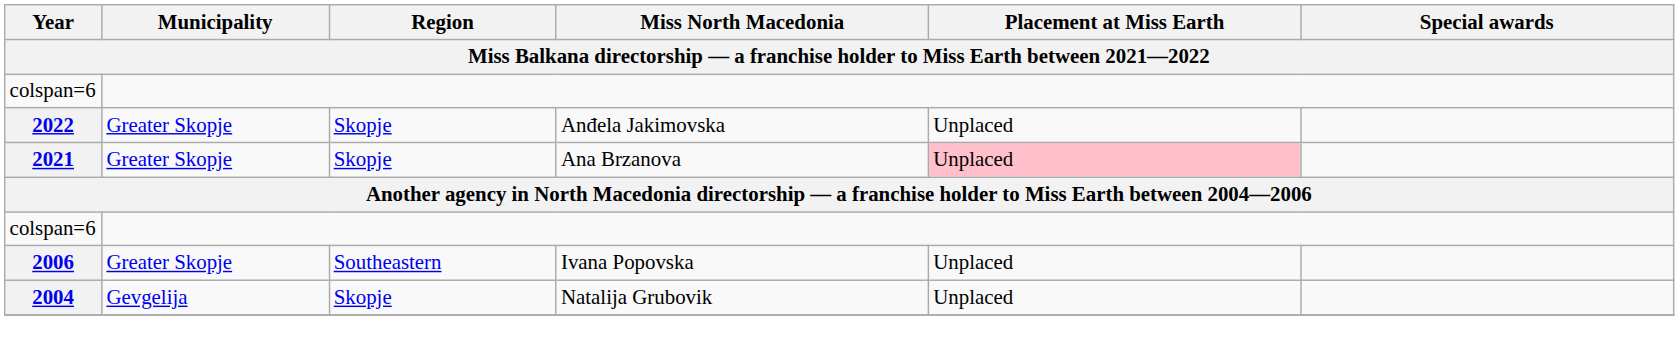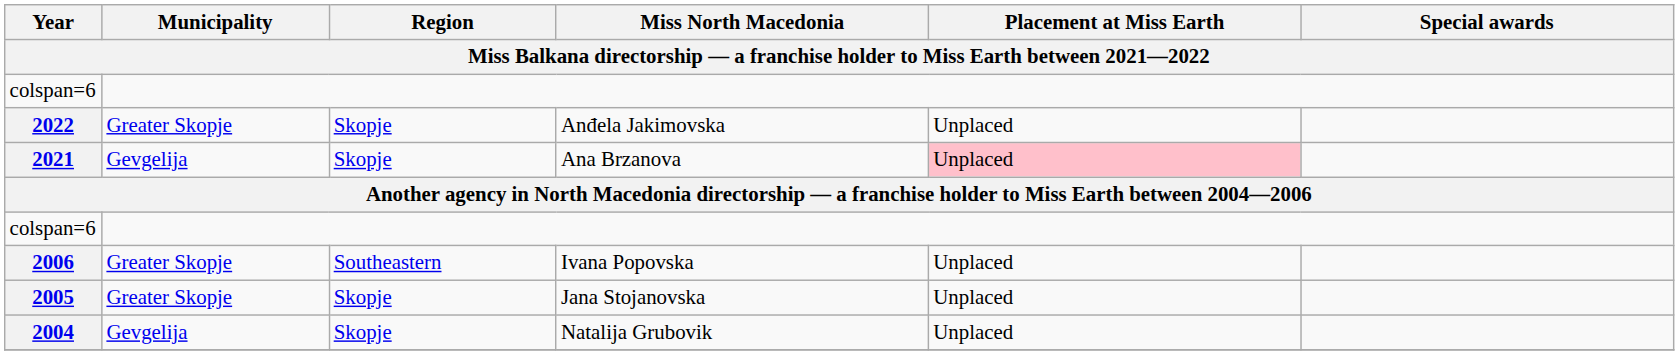(169, 159) Greater Skopje -> (147, 159) Gevgelija
+ row: (53, 297)
